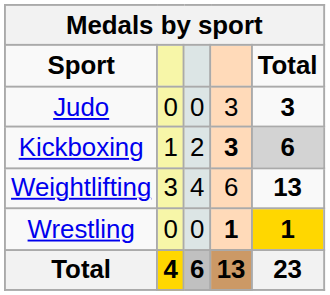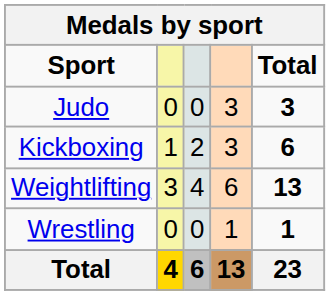(231, 147) bold -> (231, 147) normal
(288, 147) lightgrey background -> (288, 147) no background
(231, 229) bold -> (231, 229) normal
(288, 229) gold background -> (288, 229) no background
